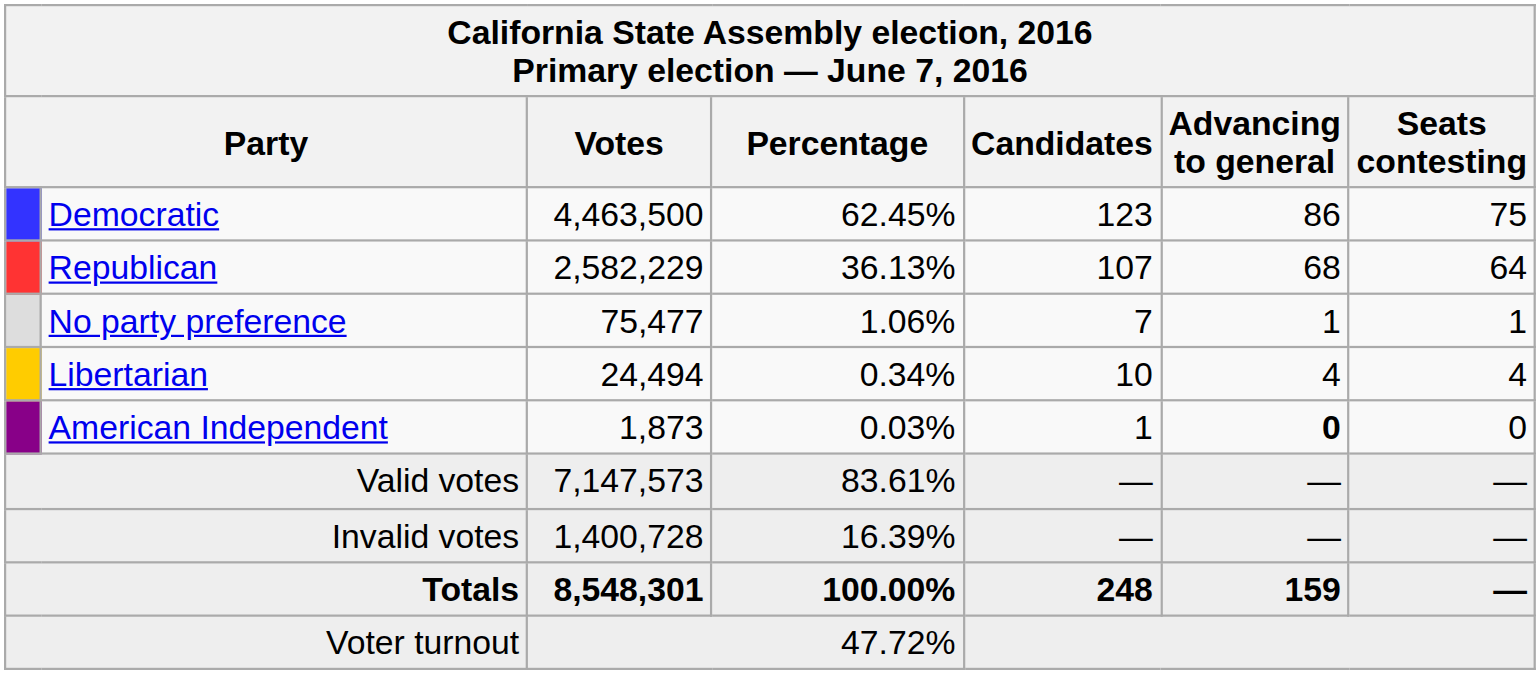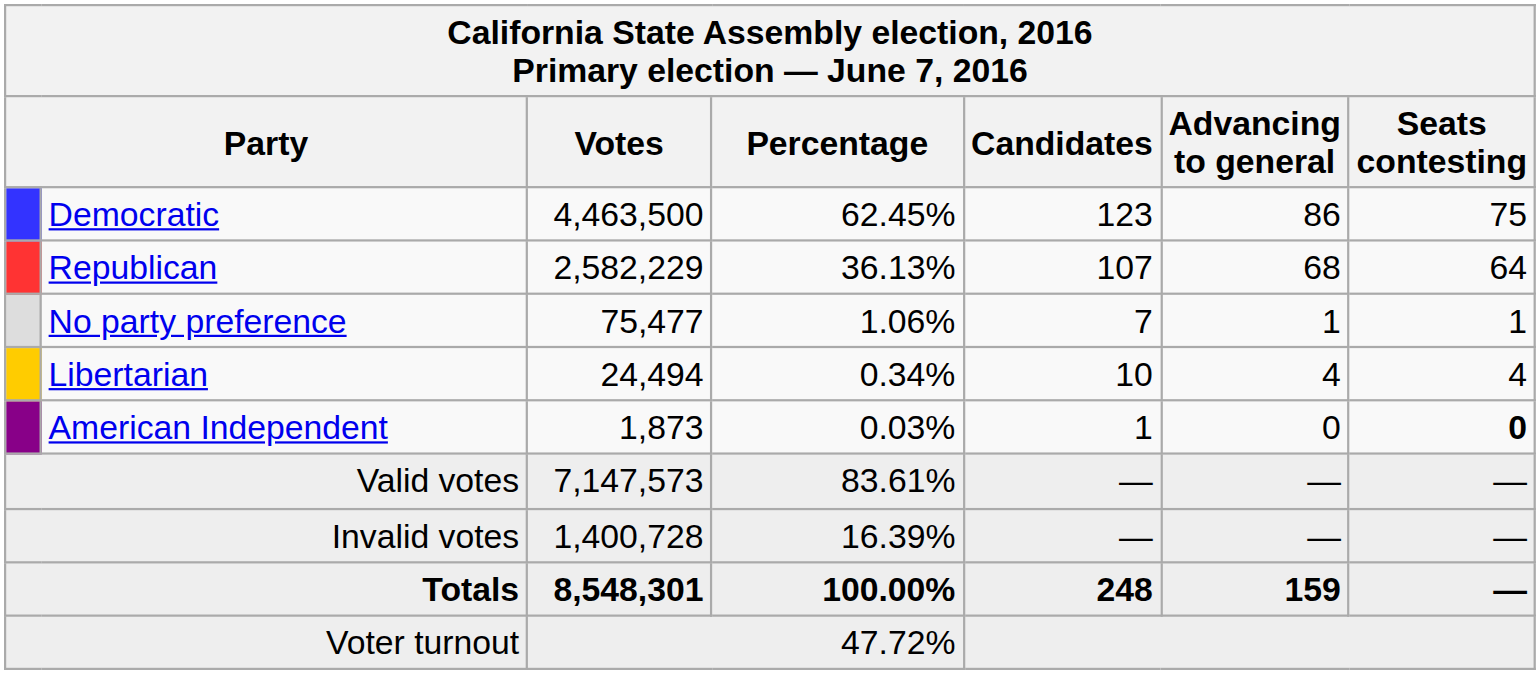(1331, 428) bold -> (1331, 428) normal
(1518, 428) normal -> (1518, 428) bold
